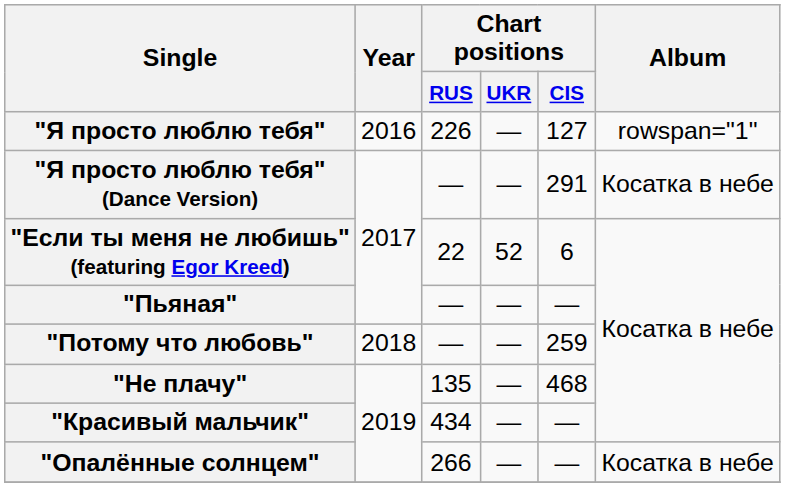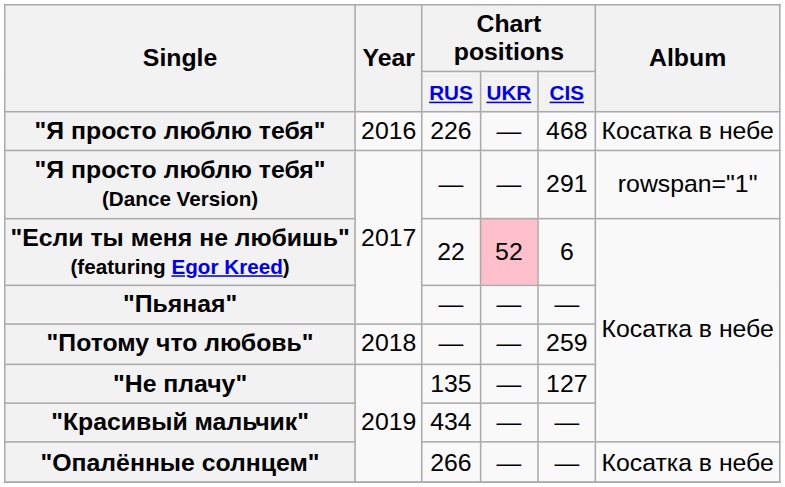(567, 130) 127 -> (567, 130) 468
(688, 130) rowspan="1" -> (688, 130) Косатка в небе
(688, 184) Косатка в небе -> (688, 184) rowspan="1"
(509, 251) no background -> (509, 251) pink background
(567, 383) 468 -> (567, 383) 127
